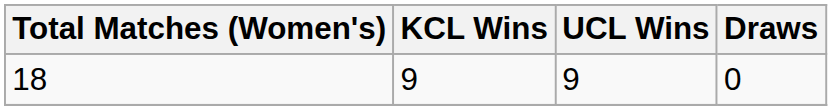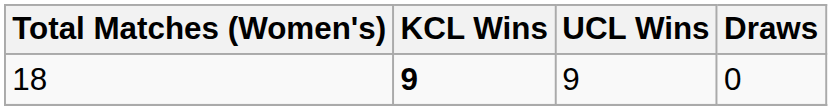(409, 79) normal -> (409, 79) bold
